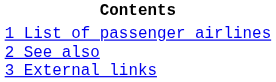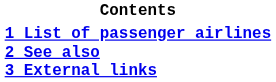(138, 52) normal -> (138, 52) bold
